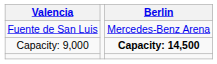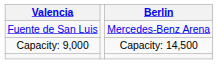(159, 45) bold -> (159, 45) normal
